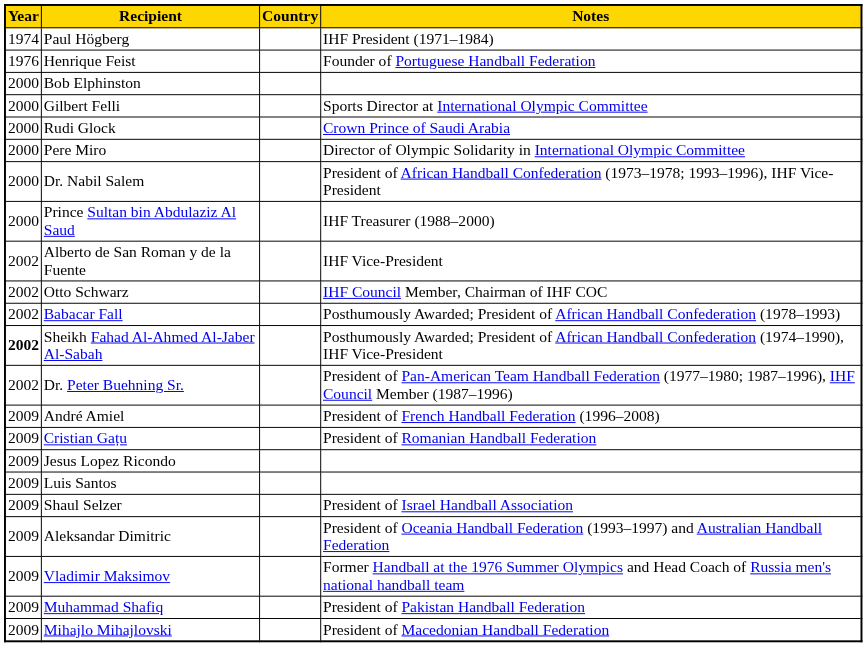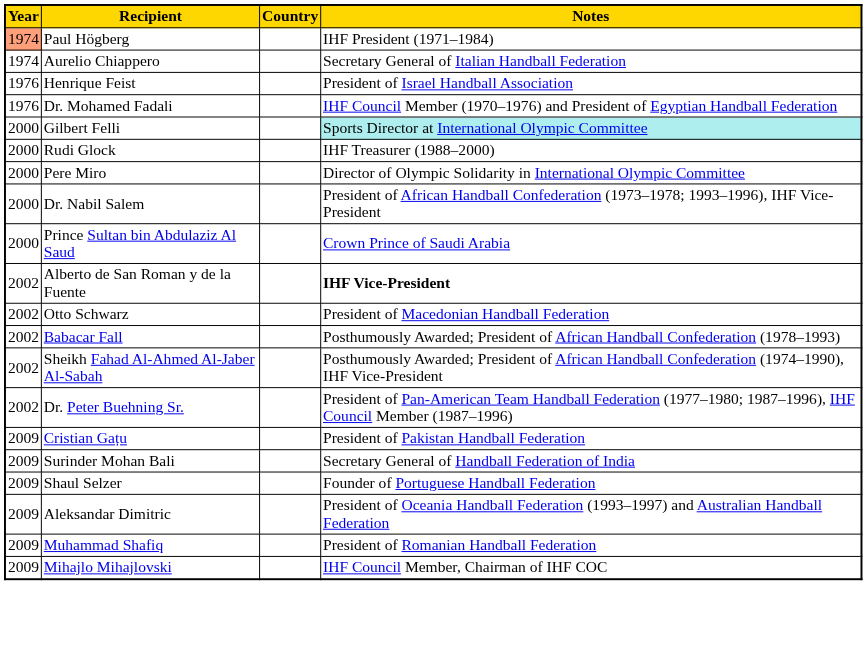(23, 38) no background -> (23, 38) lightsalmon background
+ row: (102, 61)
(459, 61) Founder of Portuguese Handball Federation -> (448, 83) President of Israel Handball Association
+ row: (108, 105)
- row: (92, 83)
(485, 105) no background -> (485, 128) paleturquoise background
(417, 128) Crown Prince of Saudi Arabia -> (409, 150) IHF Treasurer (1988–2000)
(409, 221) IHF Treasurer (1988–2000) -> (417, 243) Crown Prince of Saudi Arabia
(383, 261) normal -> (387, 283) bold
(465, 292) IHF Council Member, Chairman of IHF COC -> (466, 314) President of Macedonian Handball Federation
(23, 345) bold -> (23, 367) normal
- row: (84, 416)
(460, 438) President of Romanian Handball Federation -> (454, 438) President of Pakistan Handball Federation
- row: (110, 460)
- row: (80, 483)
+ row: (109, 460)
(448, 505) President of Israel Handball Association -> (459, 483) Founder of Portuguese Handball Federation
- row: (107, 576)
(454, 607) President of Pakistan Handball Federation -> (460, 545) President of Romanian Handball Federation
(466, 629) President of Macedonian Handball Federation -> (465, 567) IHF Council Member, Chairman of IHF COC
